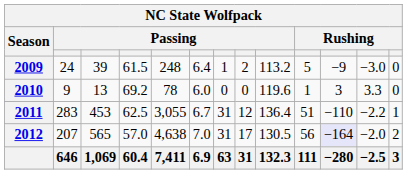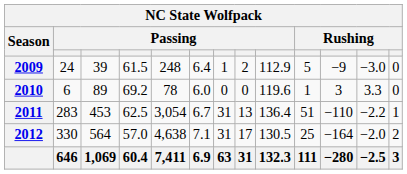(275, 67) 113.2 -> (275, 67) 112.9
(67, 90) 9 -> (67, 90) 6
(100, 90) 13 -> (100, 90) 89
(170, 112) 3,055 -> (170, 112) 3,054
(245, 112) 12 -> (245, 112) 13
(67, 135) 207 -> (67, 135) 330
(100, 135) 565 -> (100, 135) 564
(202, 135) 7.0 -> (202, 135) 7.1
(307, 135) 56 -> (307, 135) 25
(339, 135) lavender background -> (339, 135) no background
